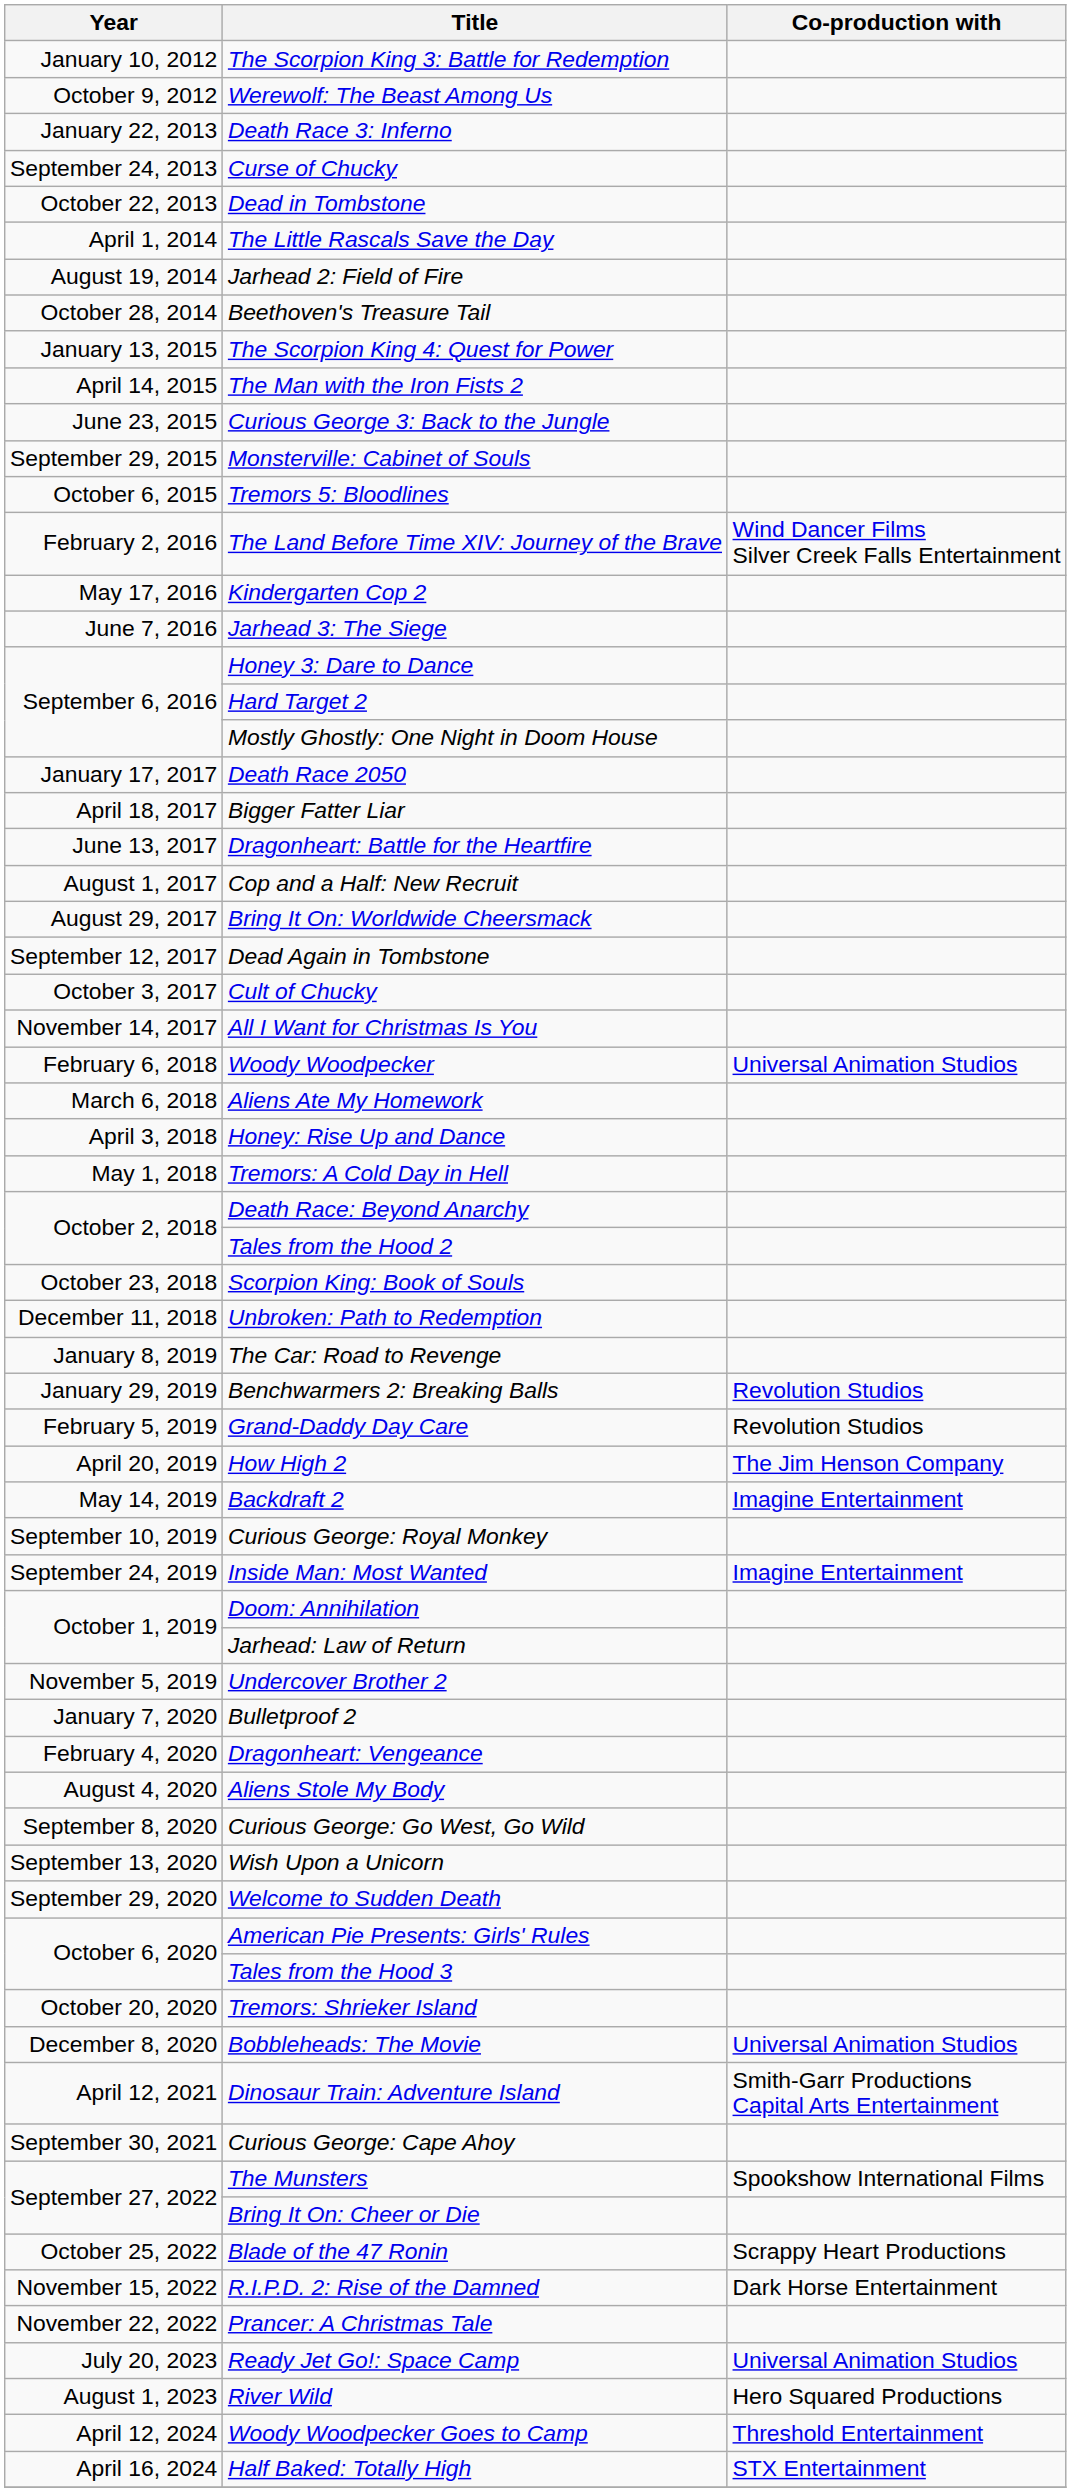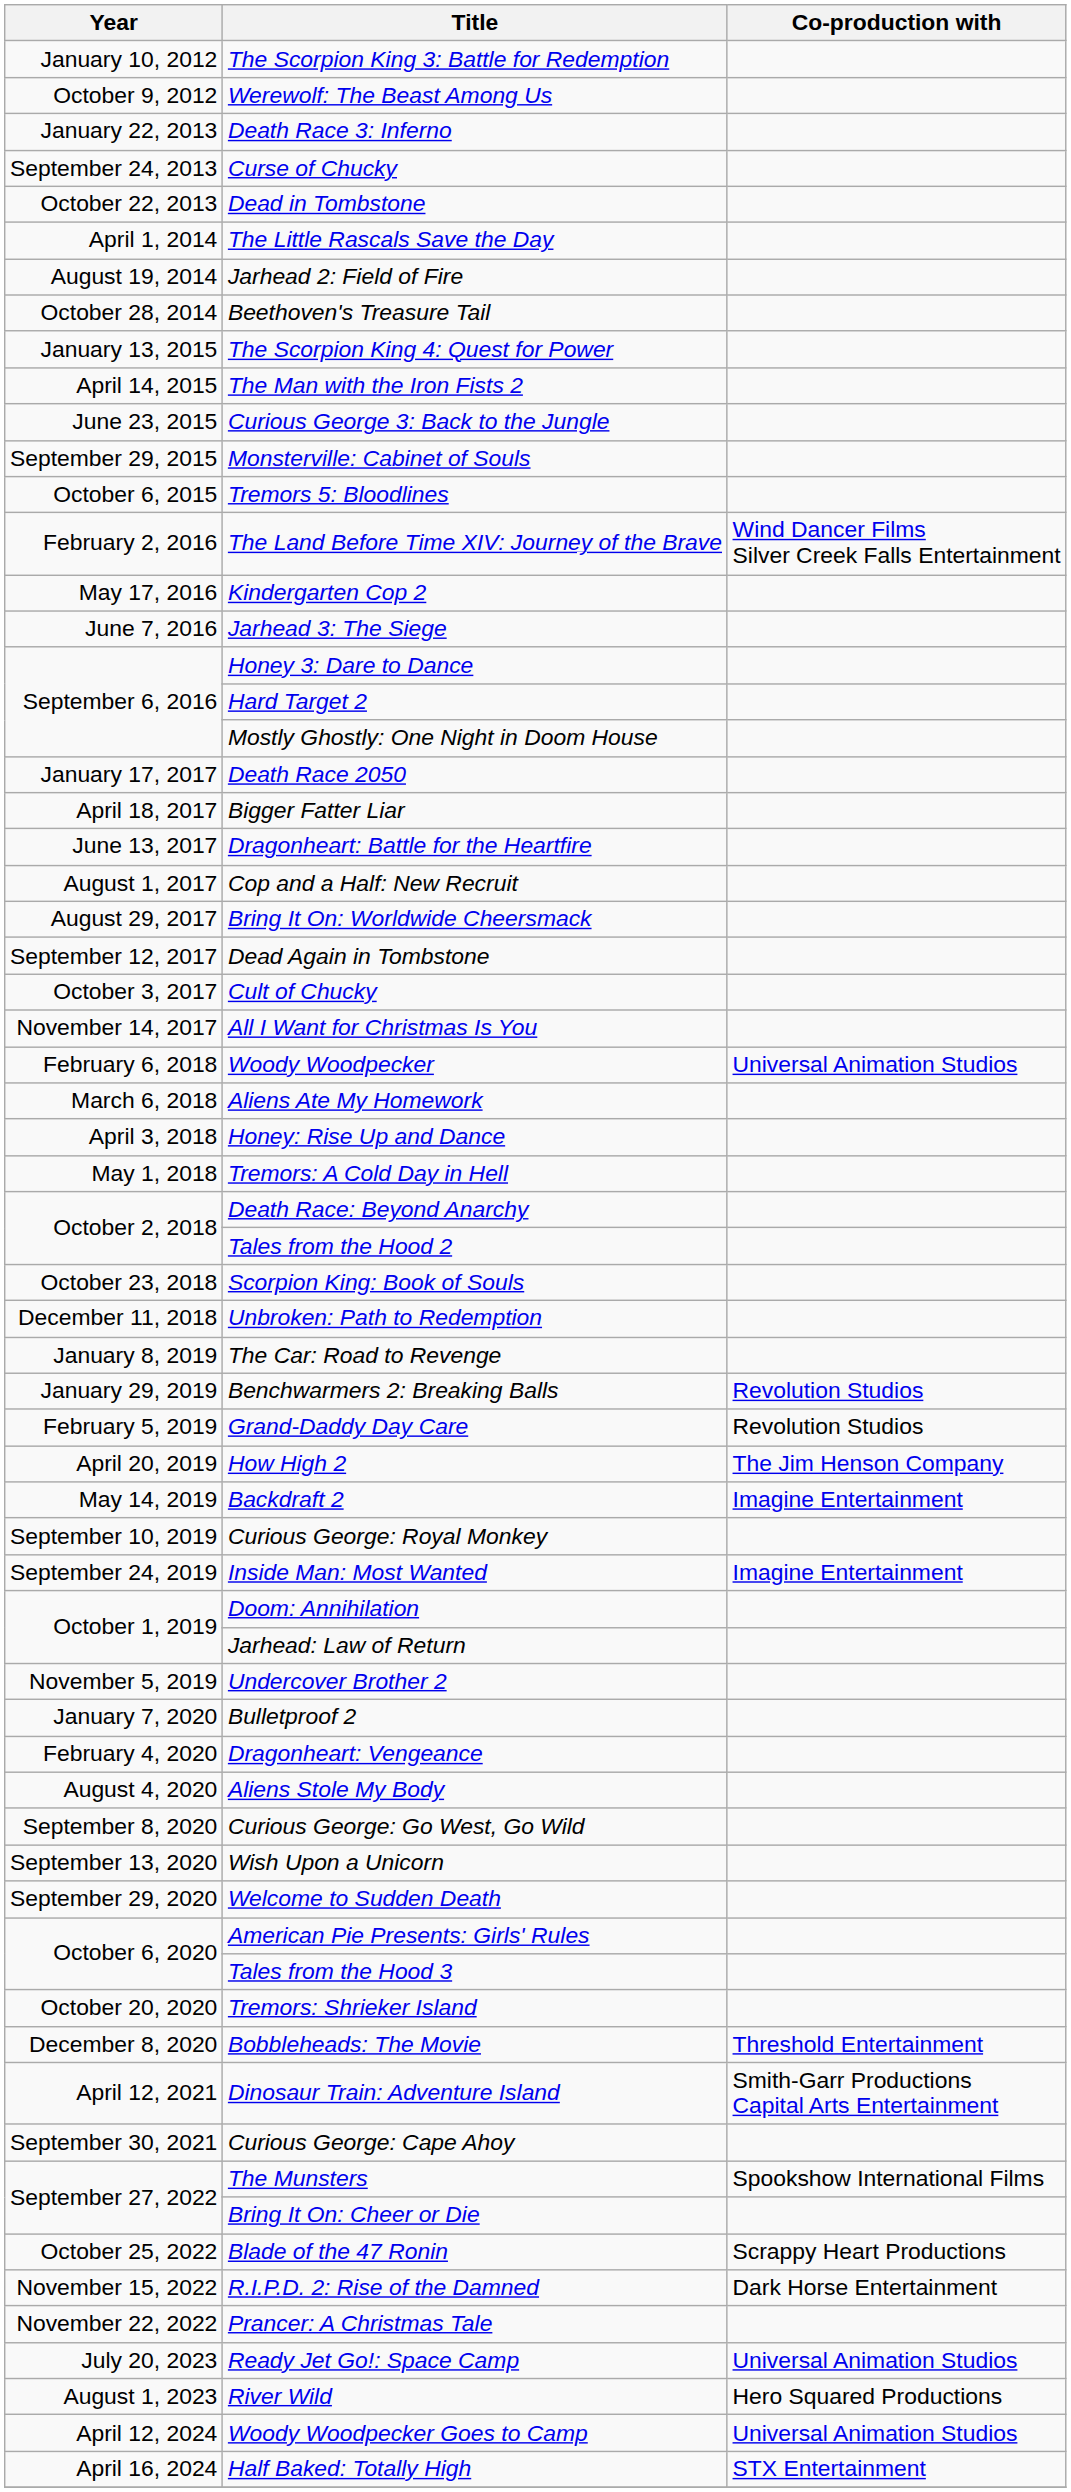(875, 2044) Universal Animation Studios -> (858, 2044) Threshold Entertainment
(858, 2432) Threshold Entertainment -> (875, 2432) Universal Animation Studios
